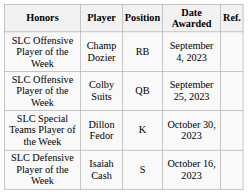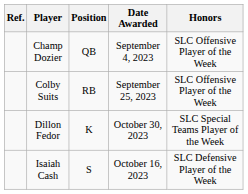columns swapped: (42, 18) <-> (232, 18)
(142, 51) RB -> (89, 51) QB
(142, 91) QB -> (89, 91) RB
